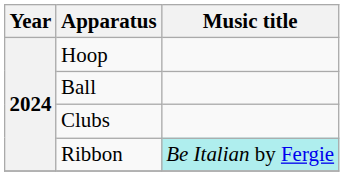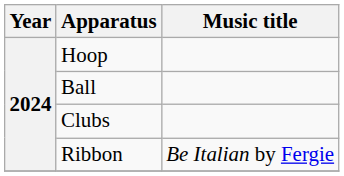(250, 154) paleturquoise background -> (250, 154) no background
